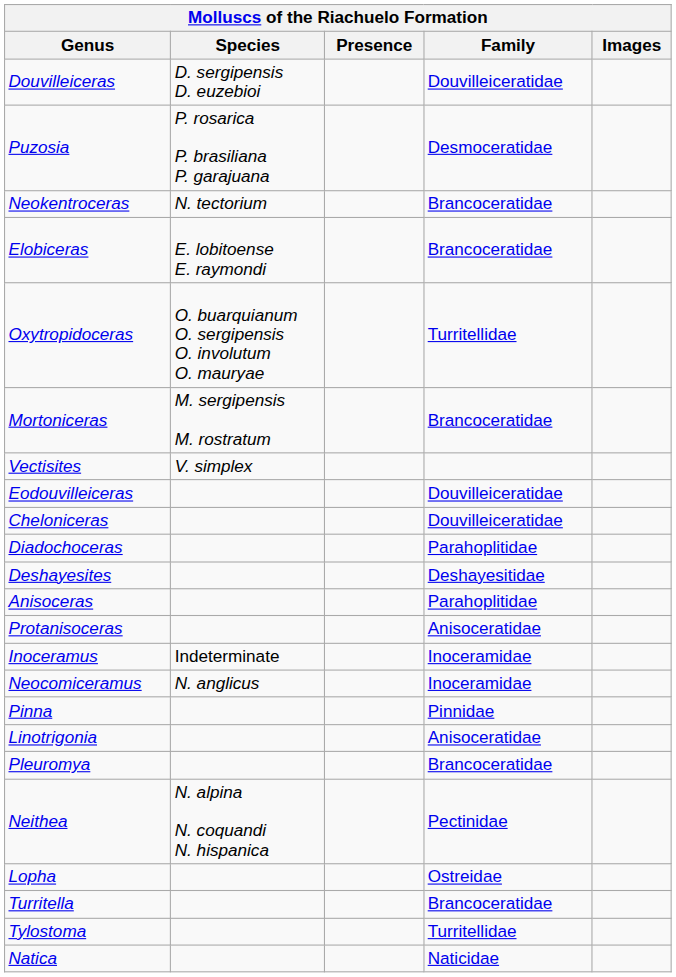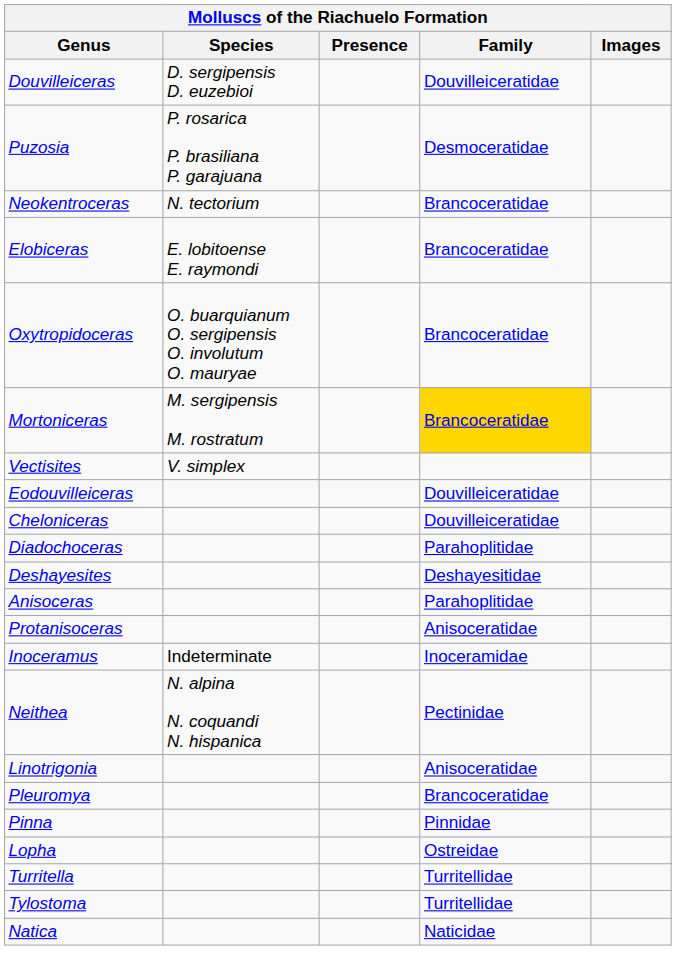(472, 335) Turritellidae -> (486, 335) Brancoceratidae
(490, 419) no background -> (486, 419) gold background
- row: (75, 683)
rows swapped: (38, 821) <-> (30, 710)
(490, 904) Brancoceratidae -> (468, 877) Turritellidae
